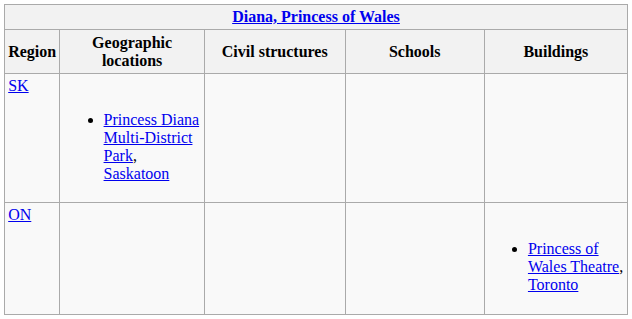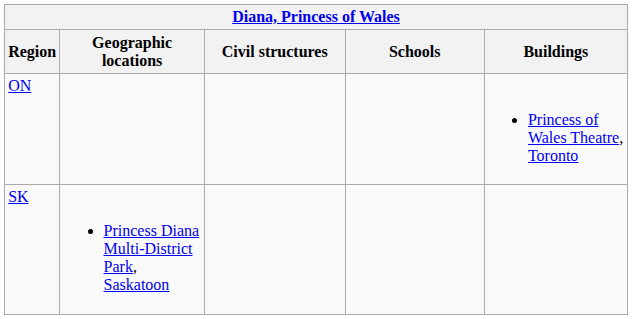rows swapped: (20, 215) <-> (18, 85)
